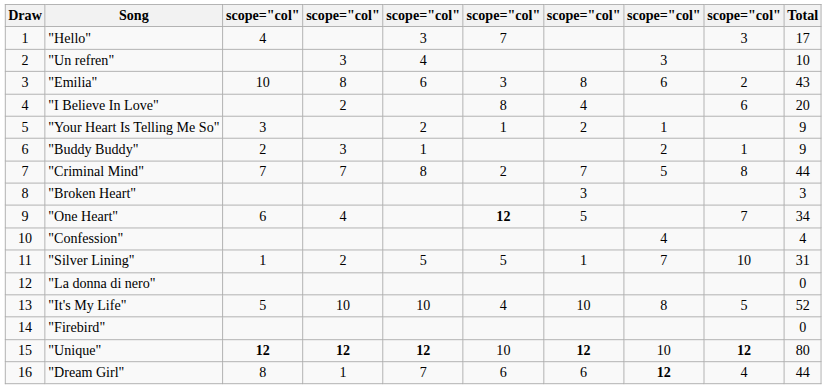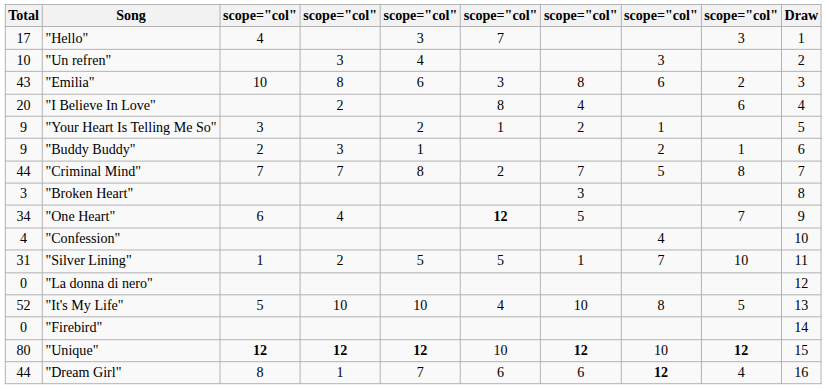columns swapped: (25, 15) <-> (803, 15)
